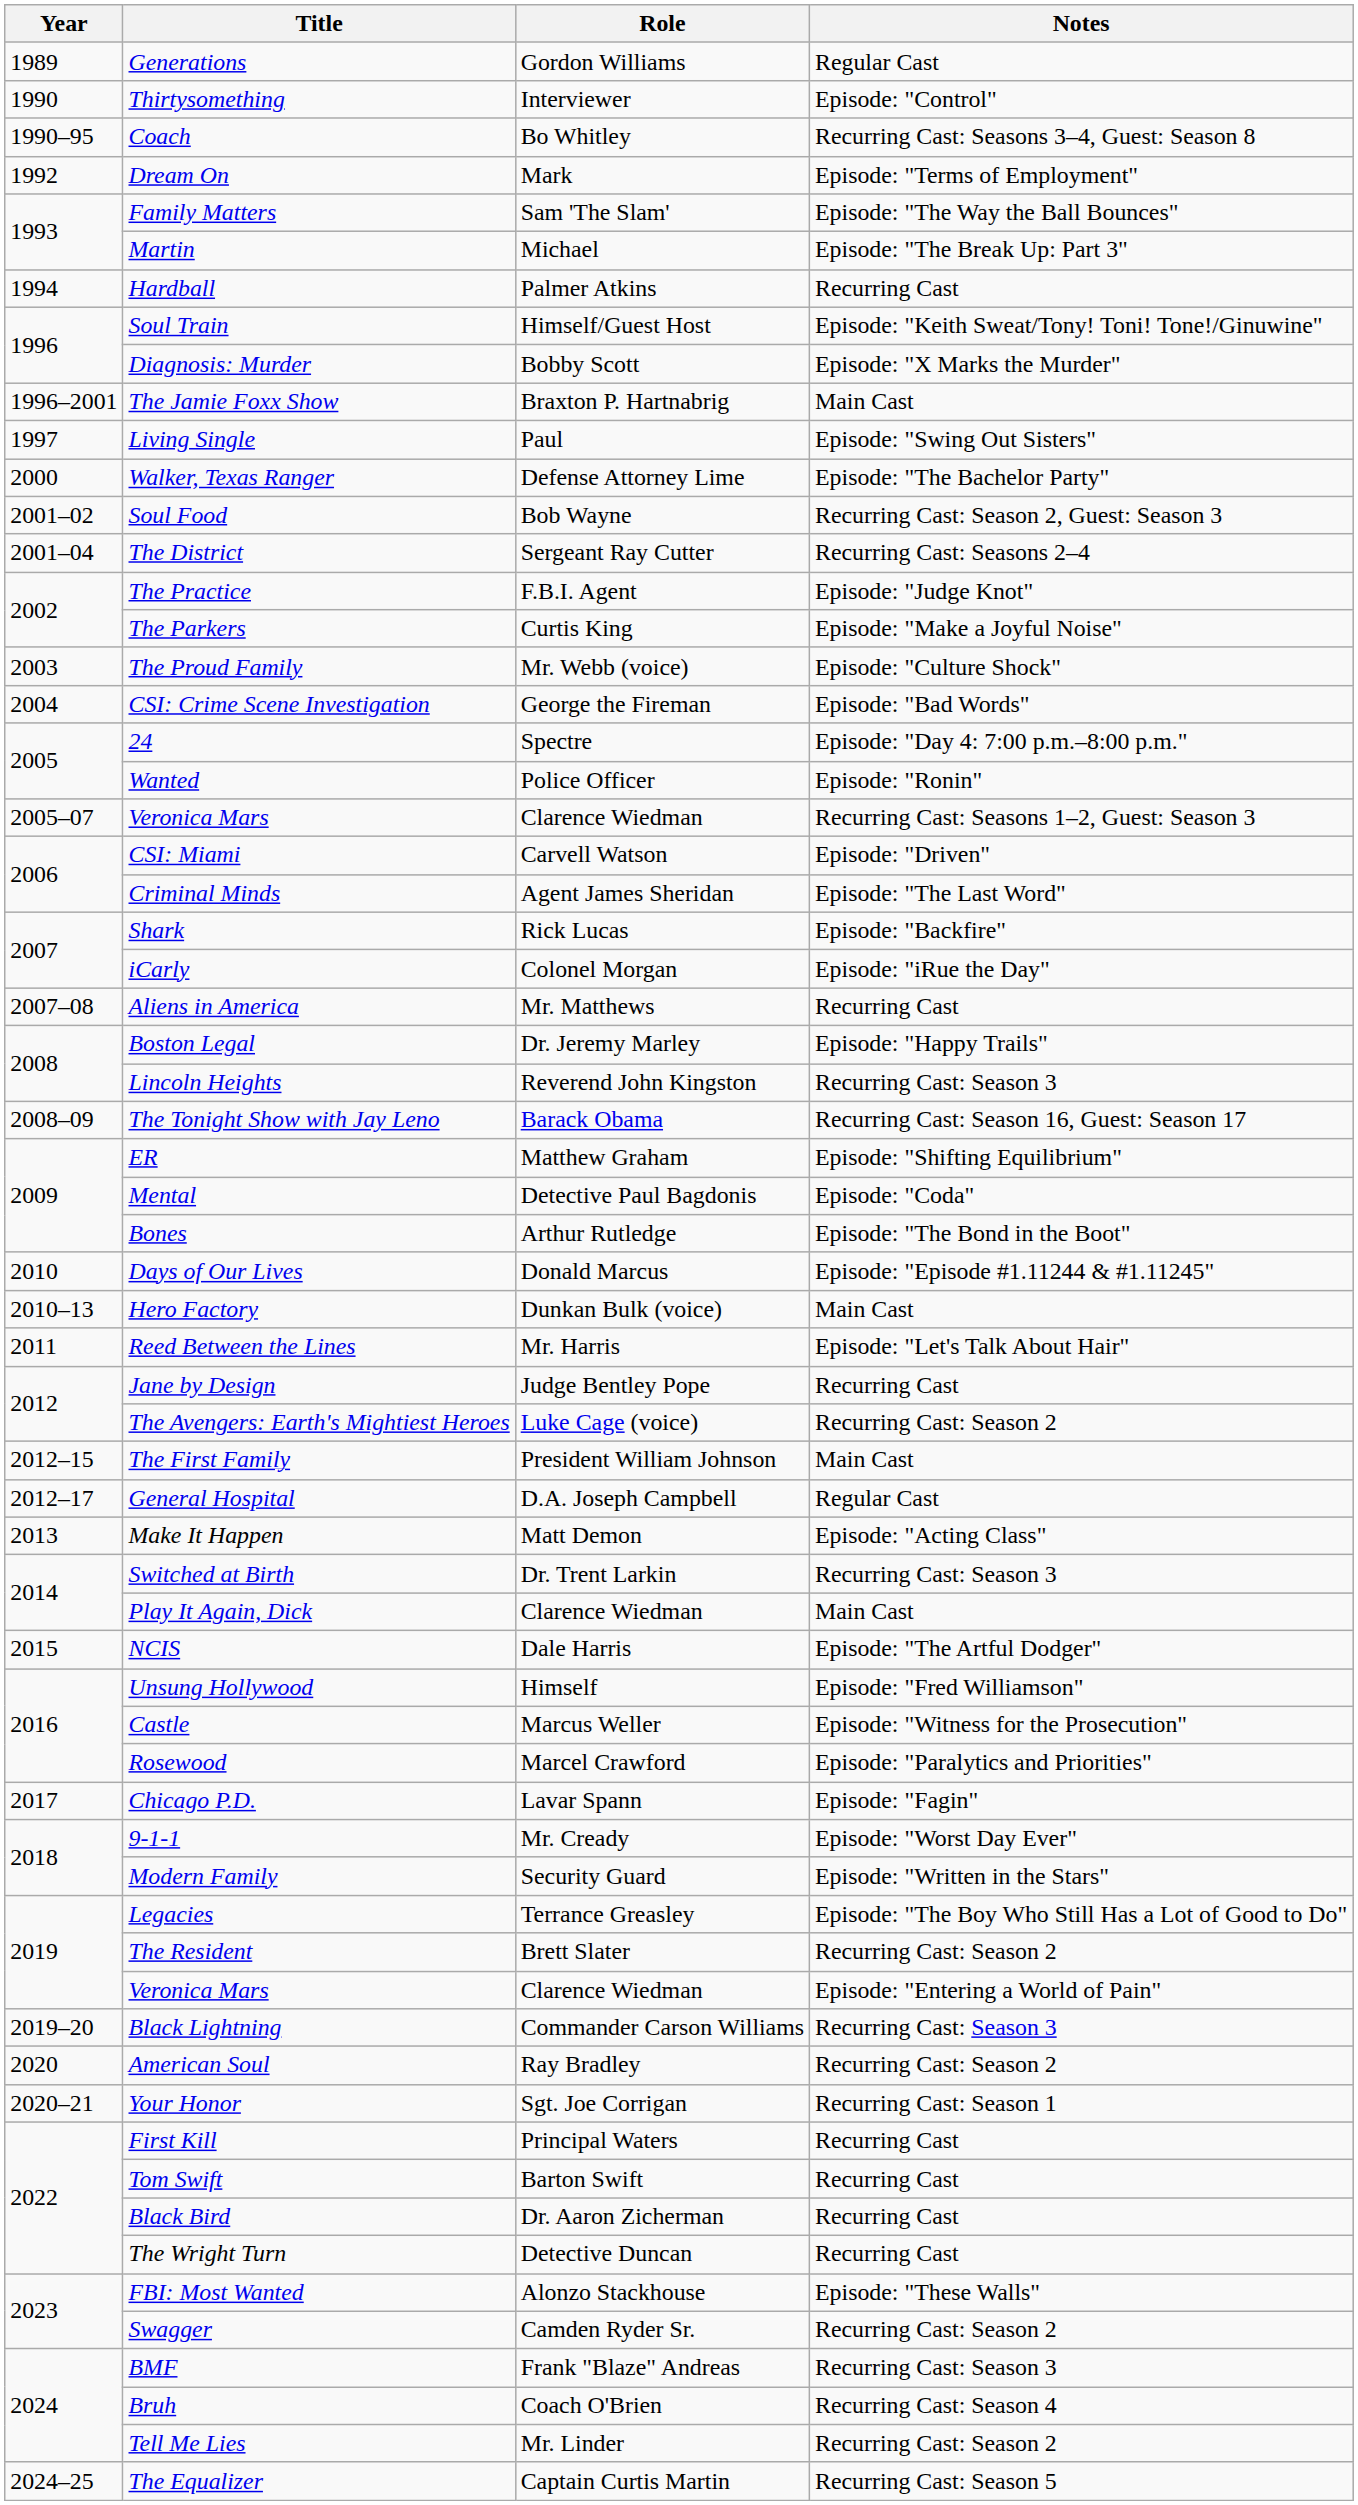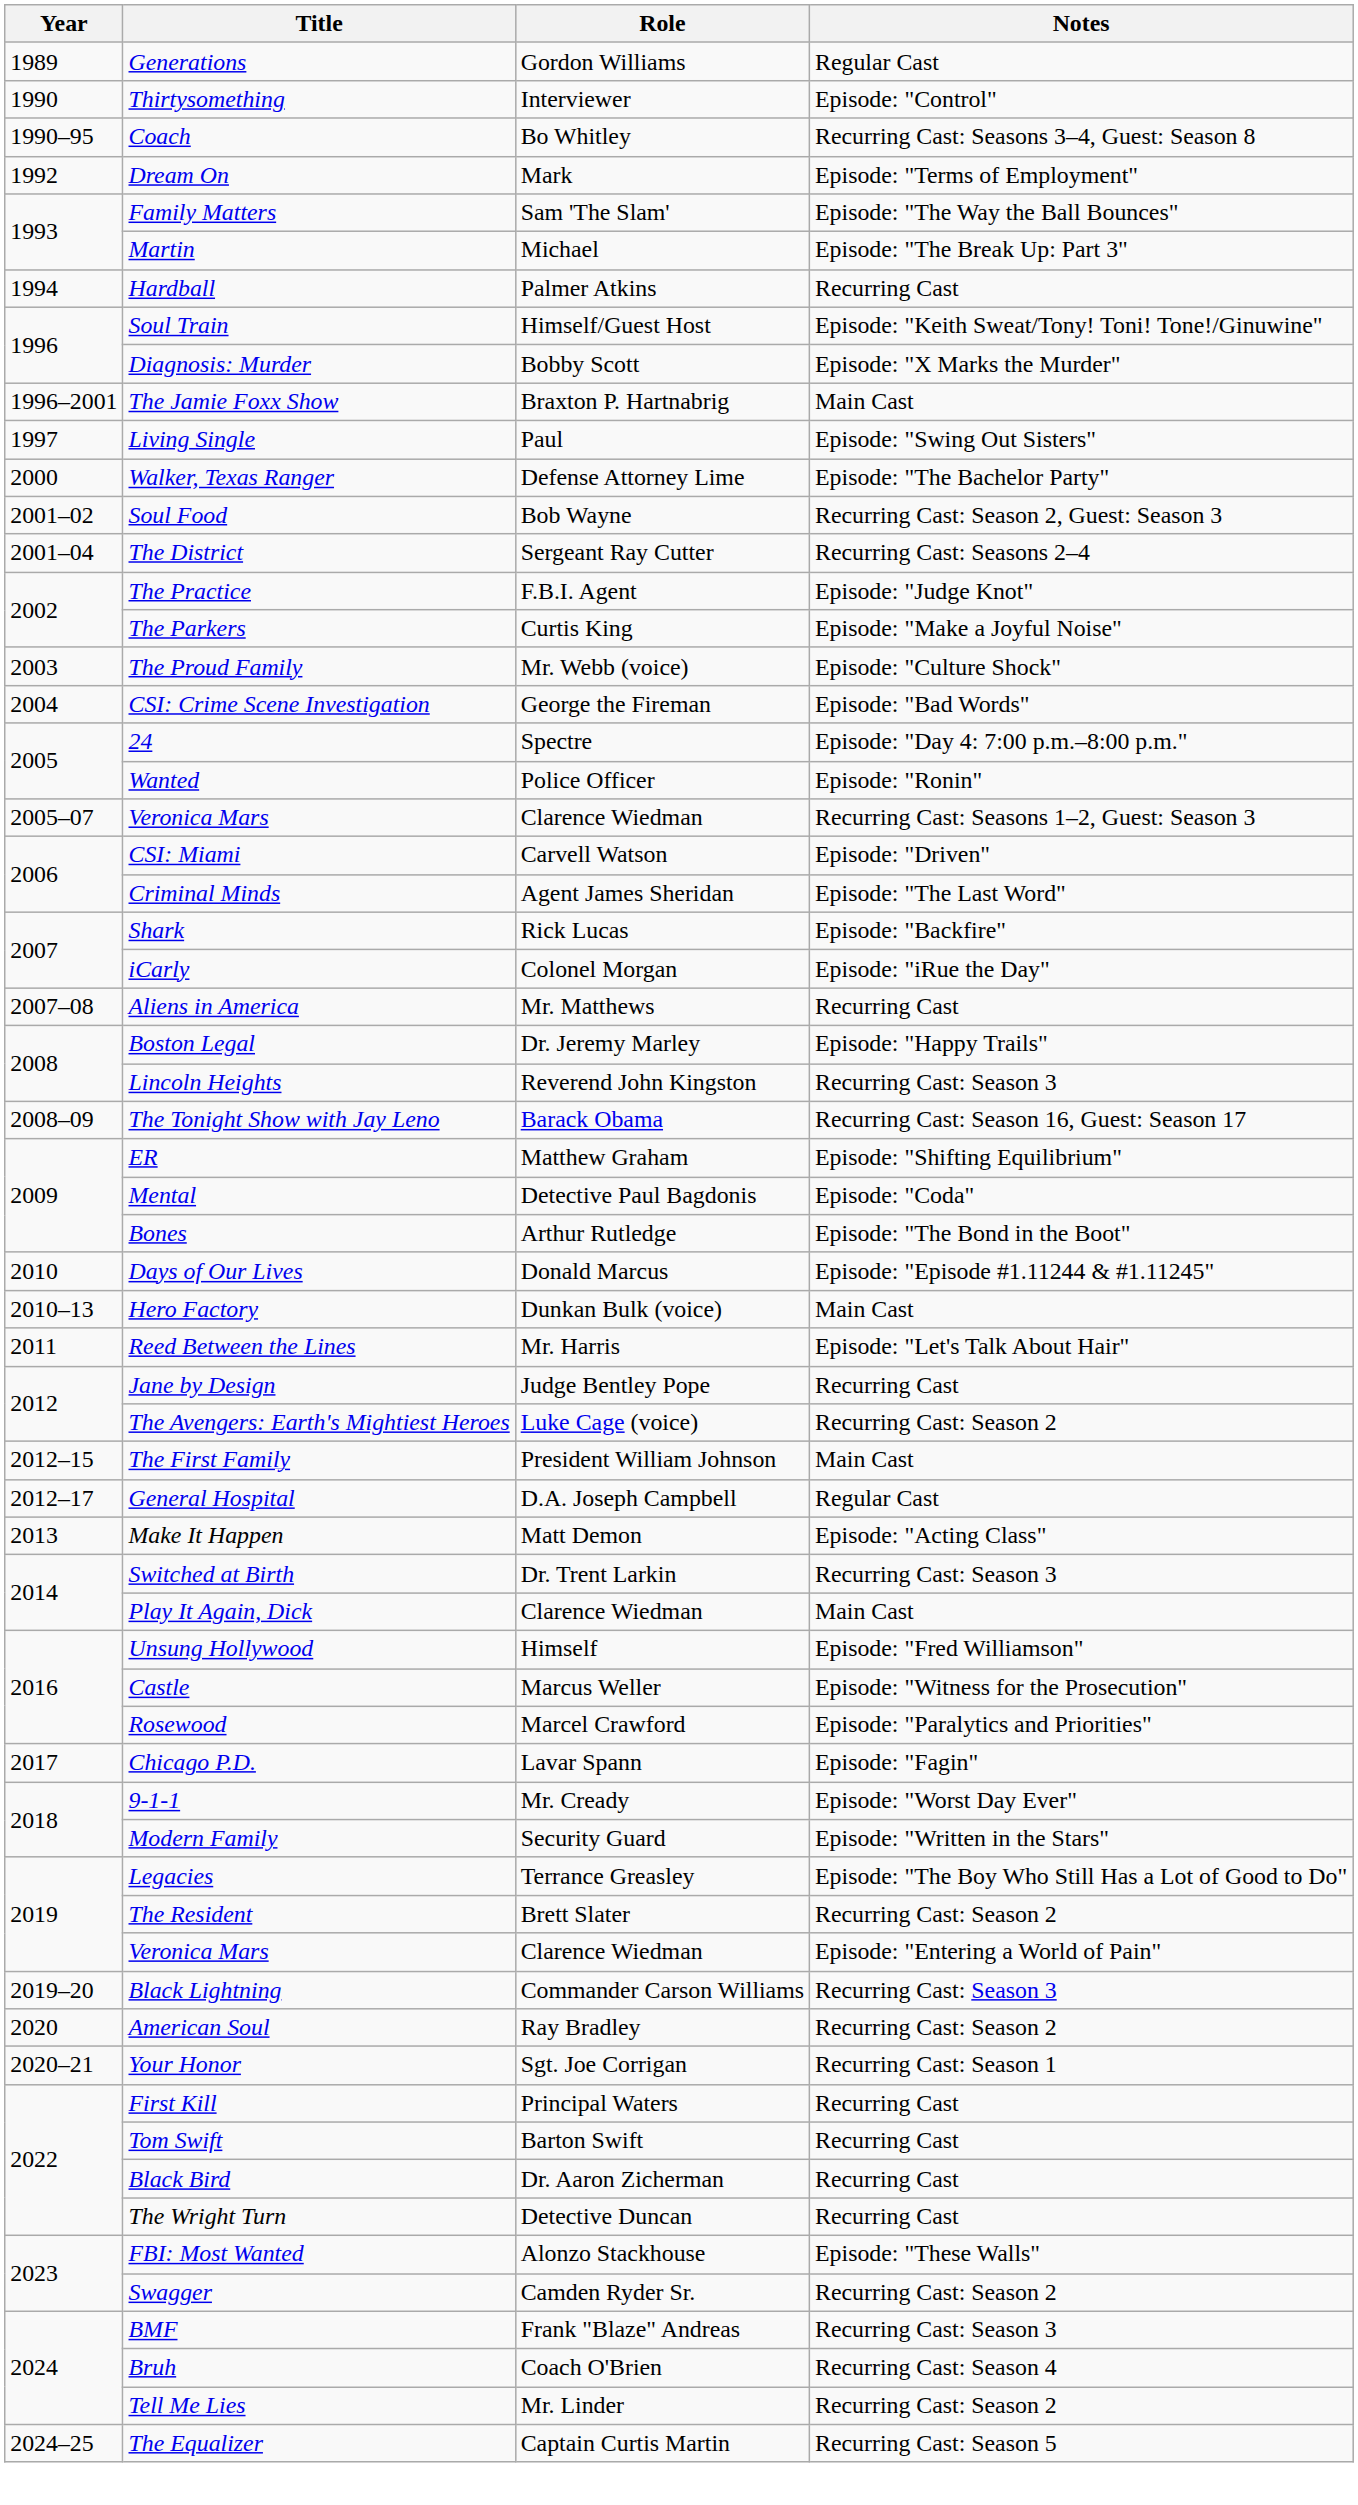- row: (154, 1649)
